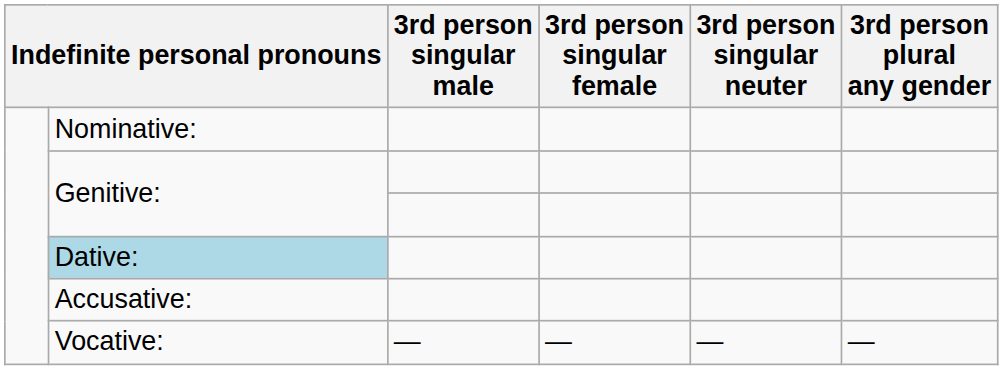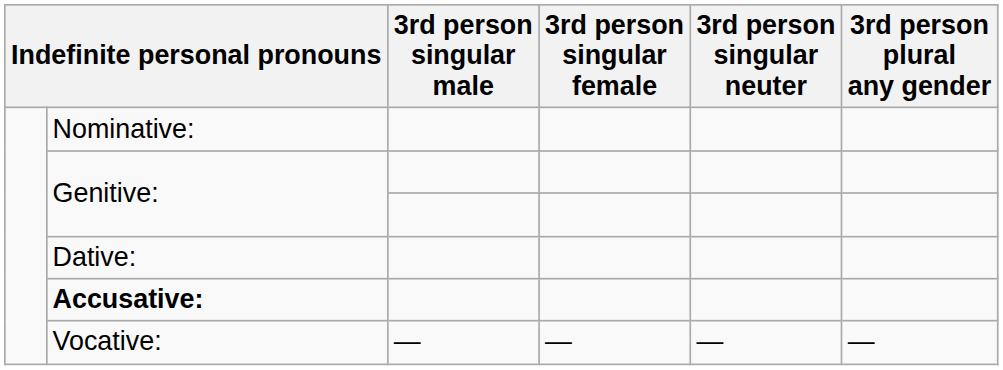(97, 256) lightblue background -> (94, 256) no background
(123, 299) normal -> (128, 299) bold
